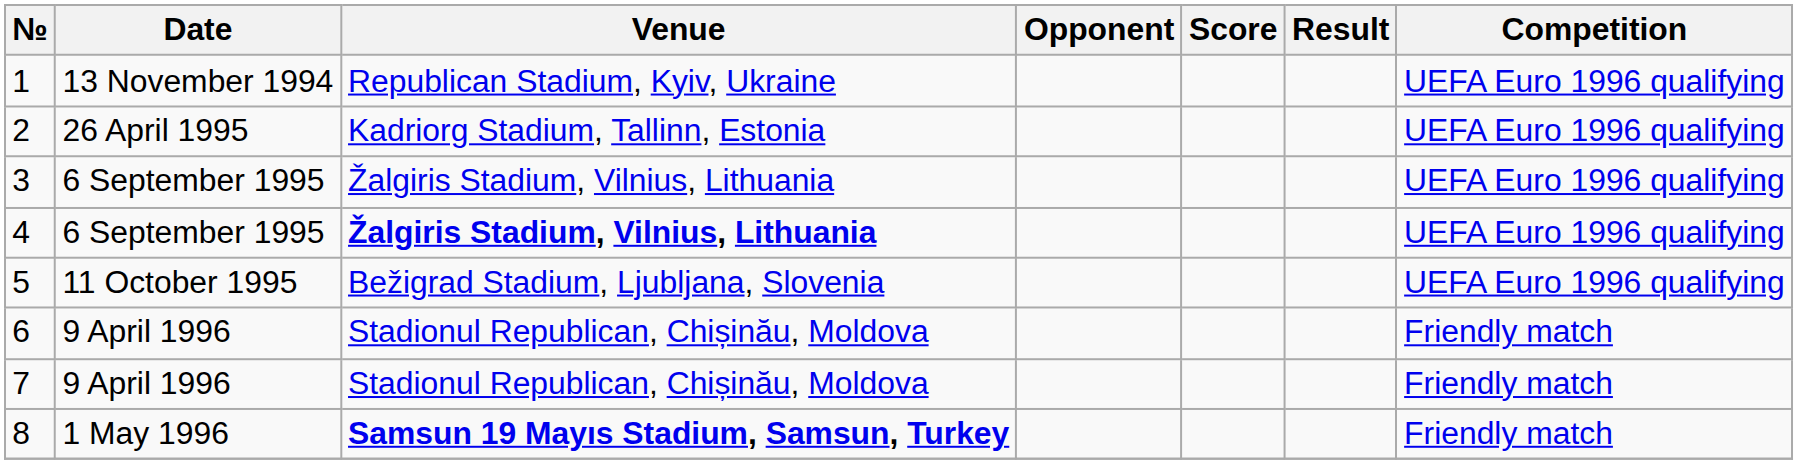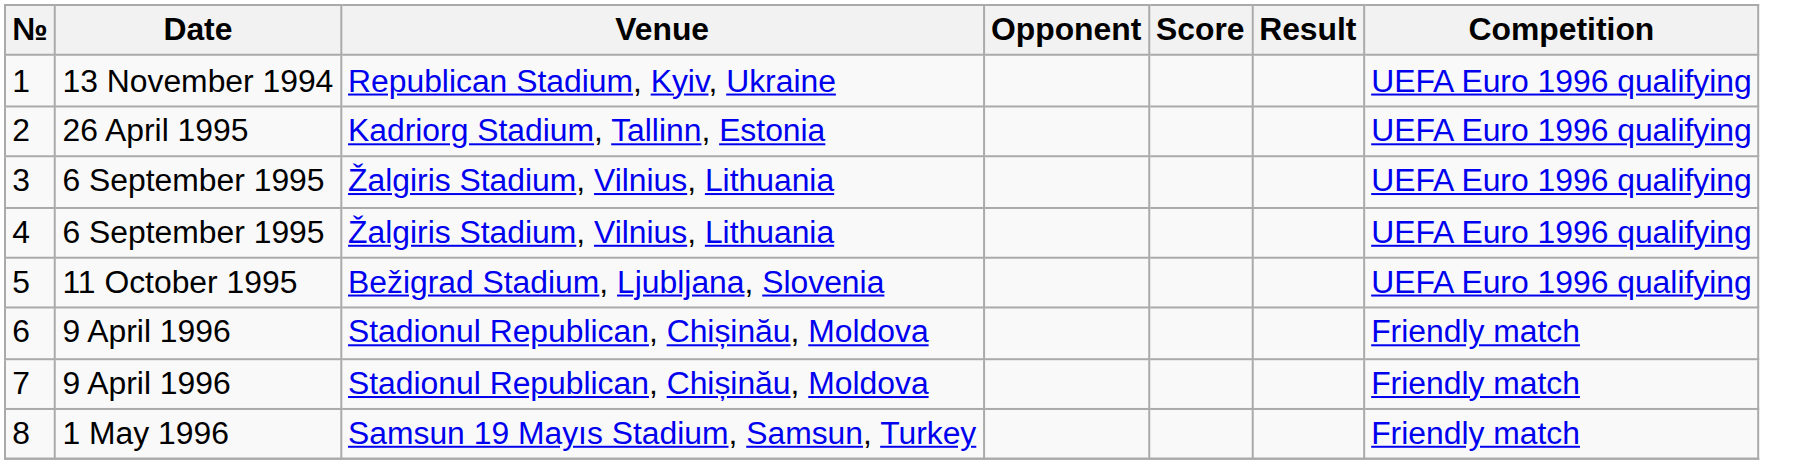(612, 231) bold -> (591, 231) normal
(679, 433) bold -> (662, 433) normal
